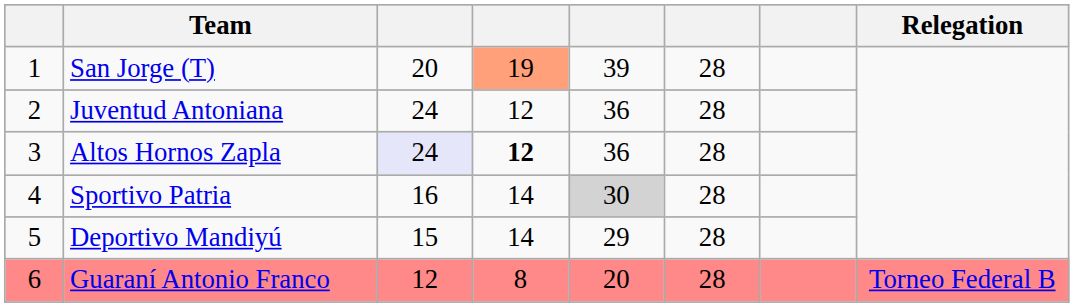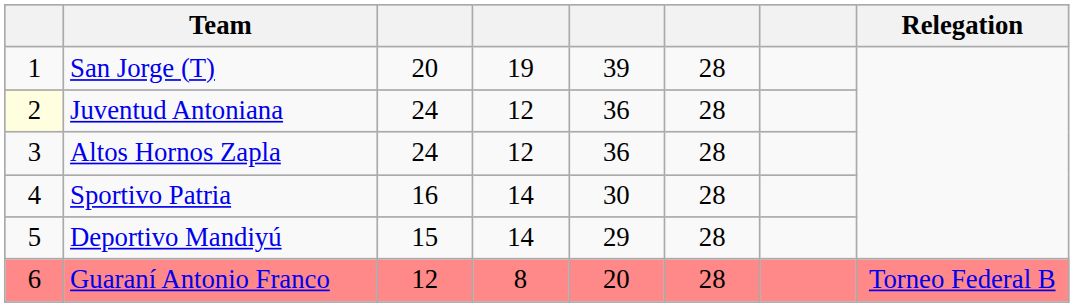(521, 68) lightsalmon background -> (521, 68) no background
(34, 110) no background -> (34, 110) lightyellow background
(425, 152) lavender background -> (425, 152) no background
(521, 152) bold -> (521, 152) normal
(616, 195) lightgrey background -> (616, 195) no background
